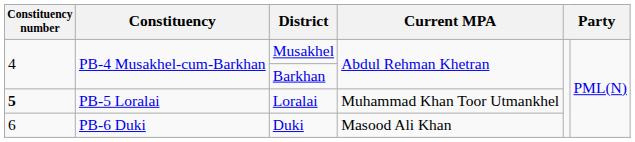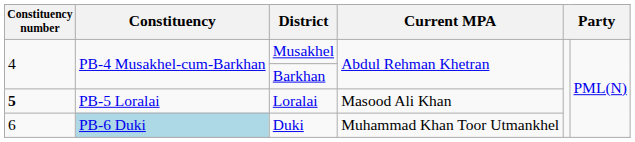(450, 100) Muhammad Khan Toor Utmankhel -> (396, 100) Masood Ali Khan
(112, 125) no background -> (112, 125) lightblue background
(396, 125) Masood Ali Khan -> (450, 125) Muhammad Khan Toor Utmankhel
